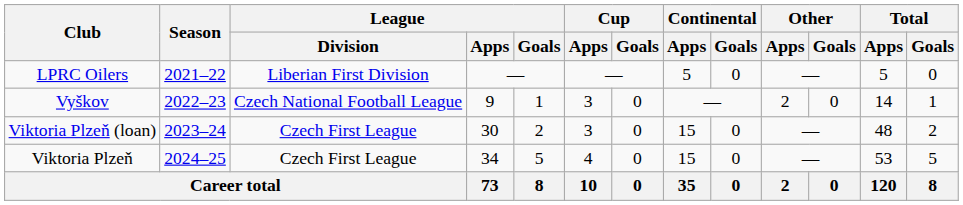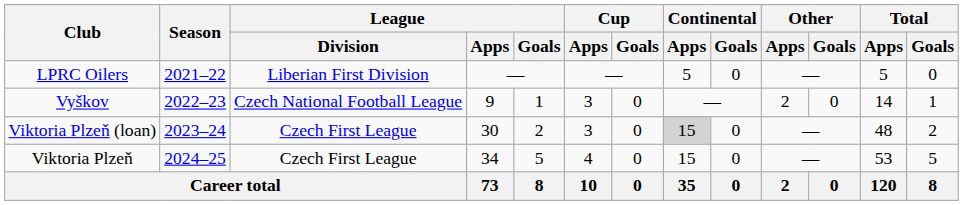(687, 130) no background -> (687, 130) lightgrey background
